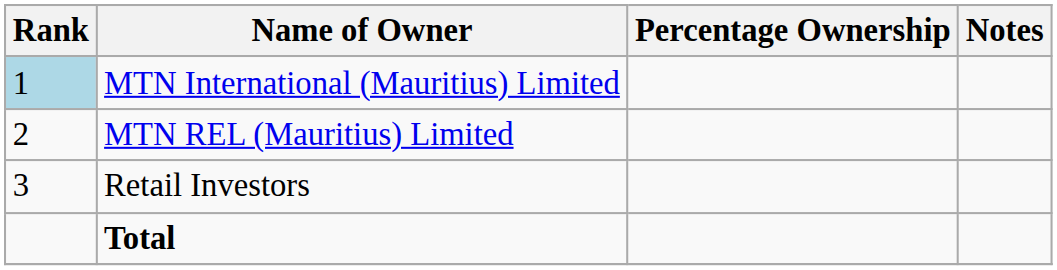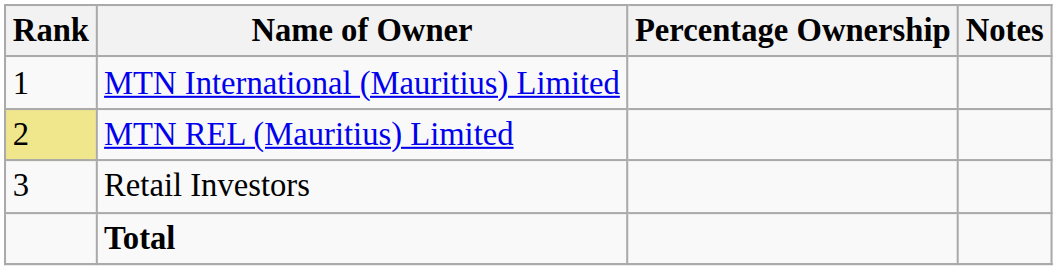(21, 82) lightblue background -> (21, 82) no background
(21, 133) no background -> (21, 133) khaki background
